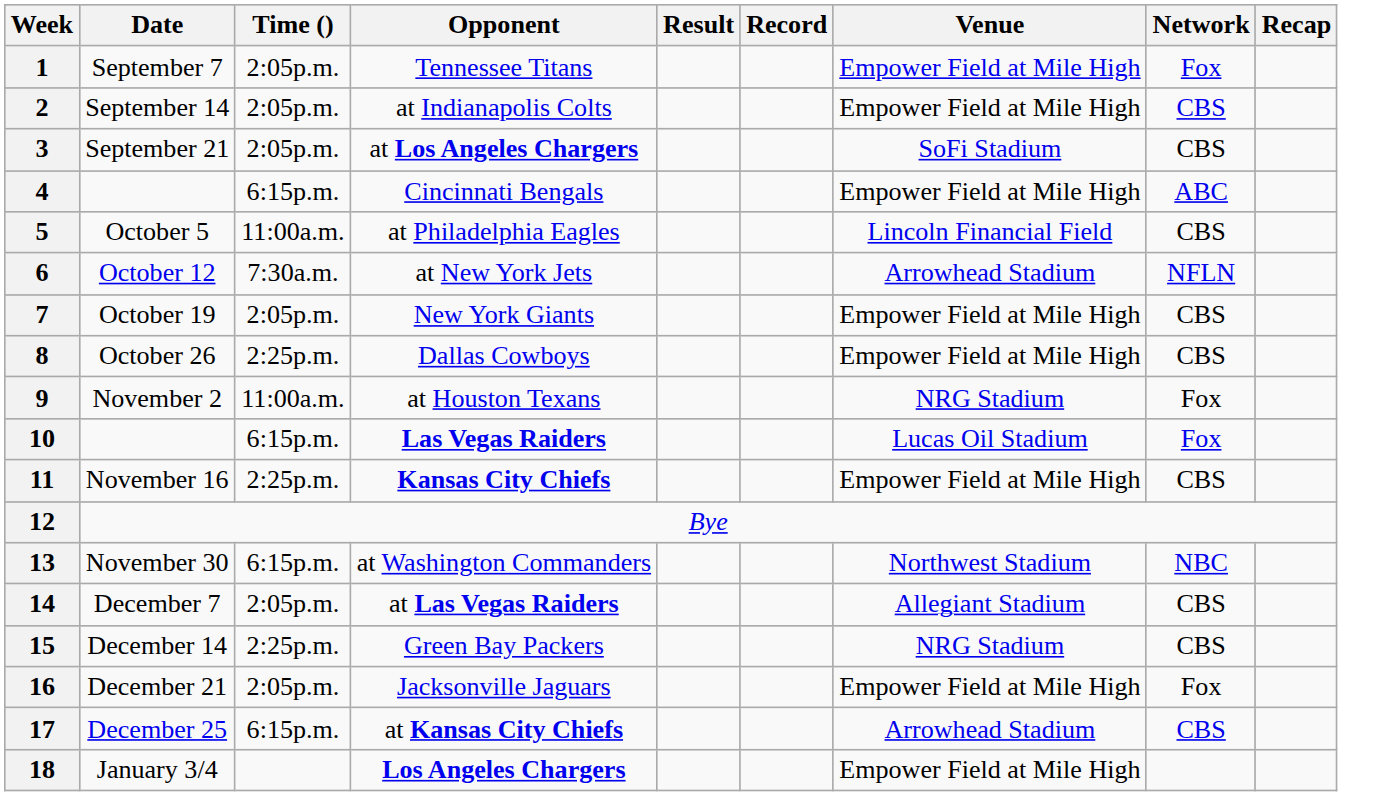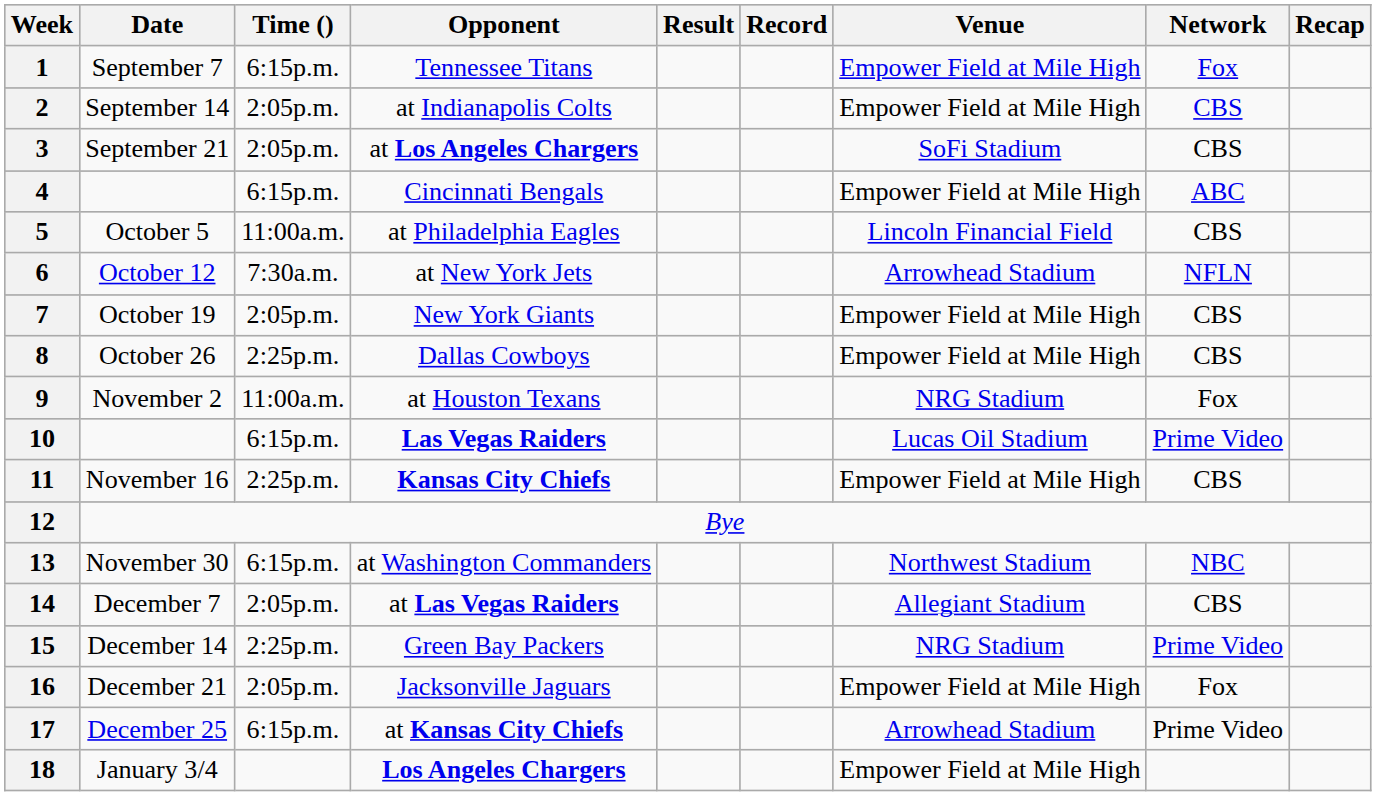(293, 66) 2:05p.m. -> (293, 66) 6:15p.m.
(1201, 438) Fox -> (1218, 438) Prime Video
(1201, 645) CBS -> (1218, 645) Prime Video
(1201, 728) CBS -> (1218, 728) Prime Video
